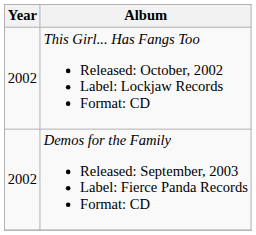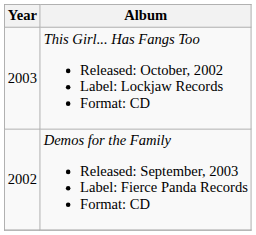(22, 78) 2002 -> (22, 78) 2003
